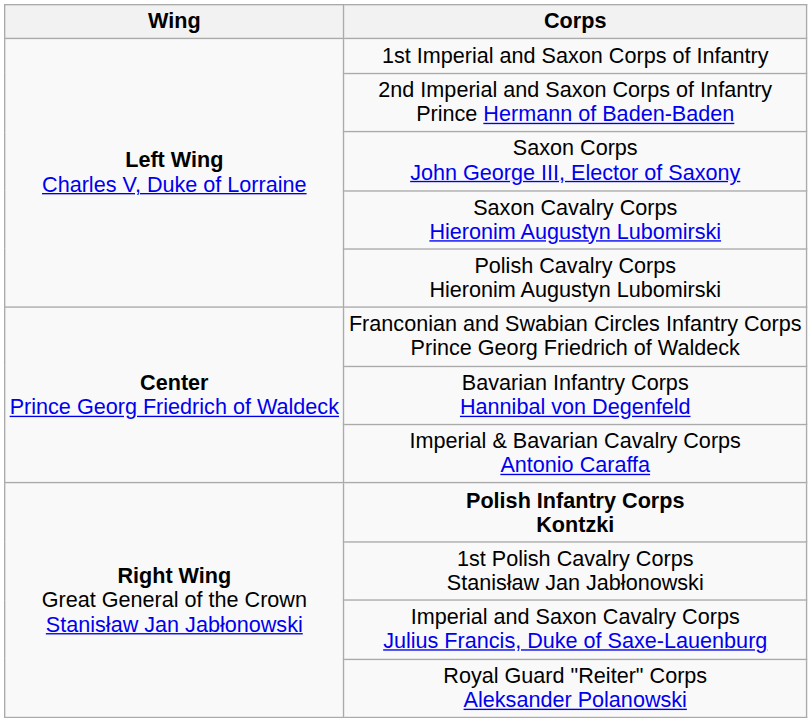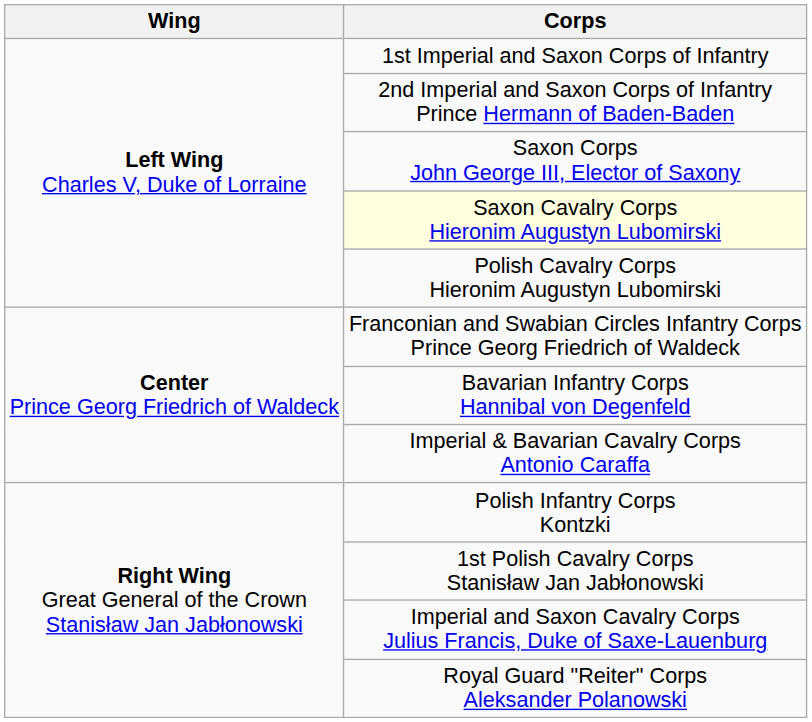(575, 219) no background -> (575, 219) lightyellow background
(575, 512) bold -> (575, 512) normal
